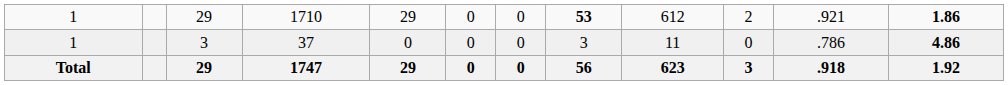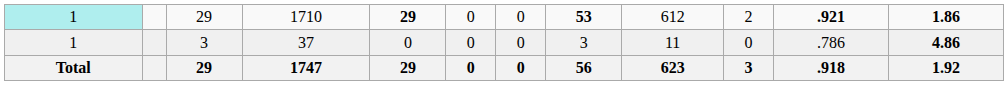(73, 17) no background -> (73, 17) paleturquoise background
(408, 17) normal -> (408, 17) bold
(831, 17) normal -> (831, 17) bold
